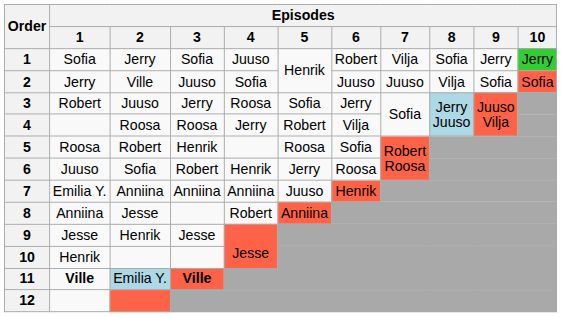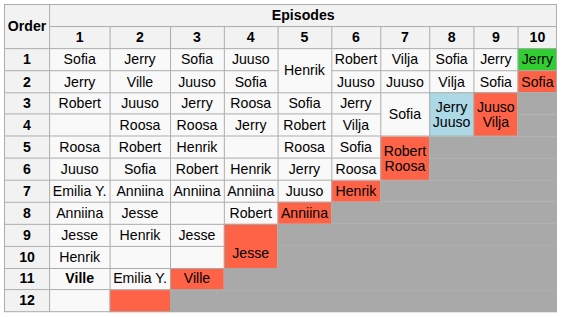(140, 279) lightblue background -> (140, 279) no background
(197, 279) bold -> (197, 279) normal
